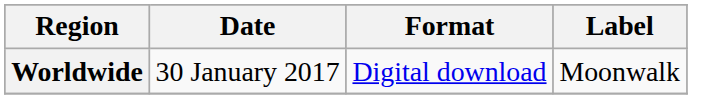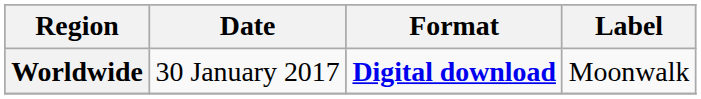(450, 70) normal -> (454, 70) bold
